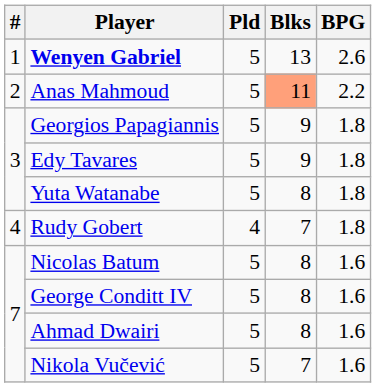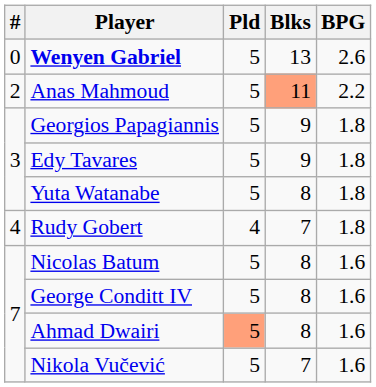(15, 56) 1 -> (15, 56) 0
(255, 330) no background -> (255, 330) lightsalmon background
